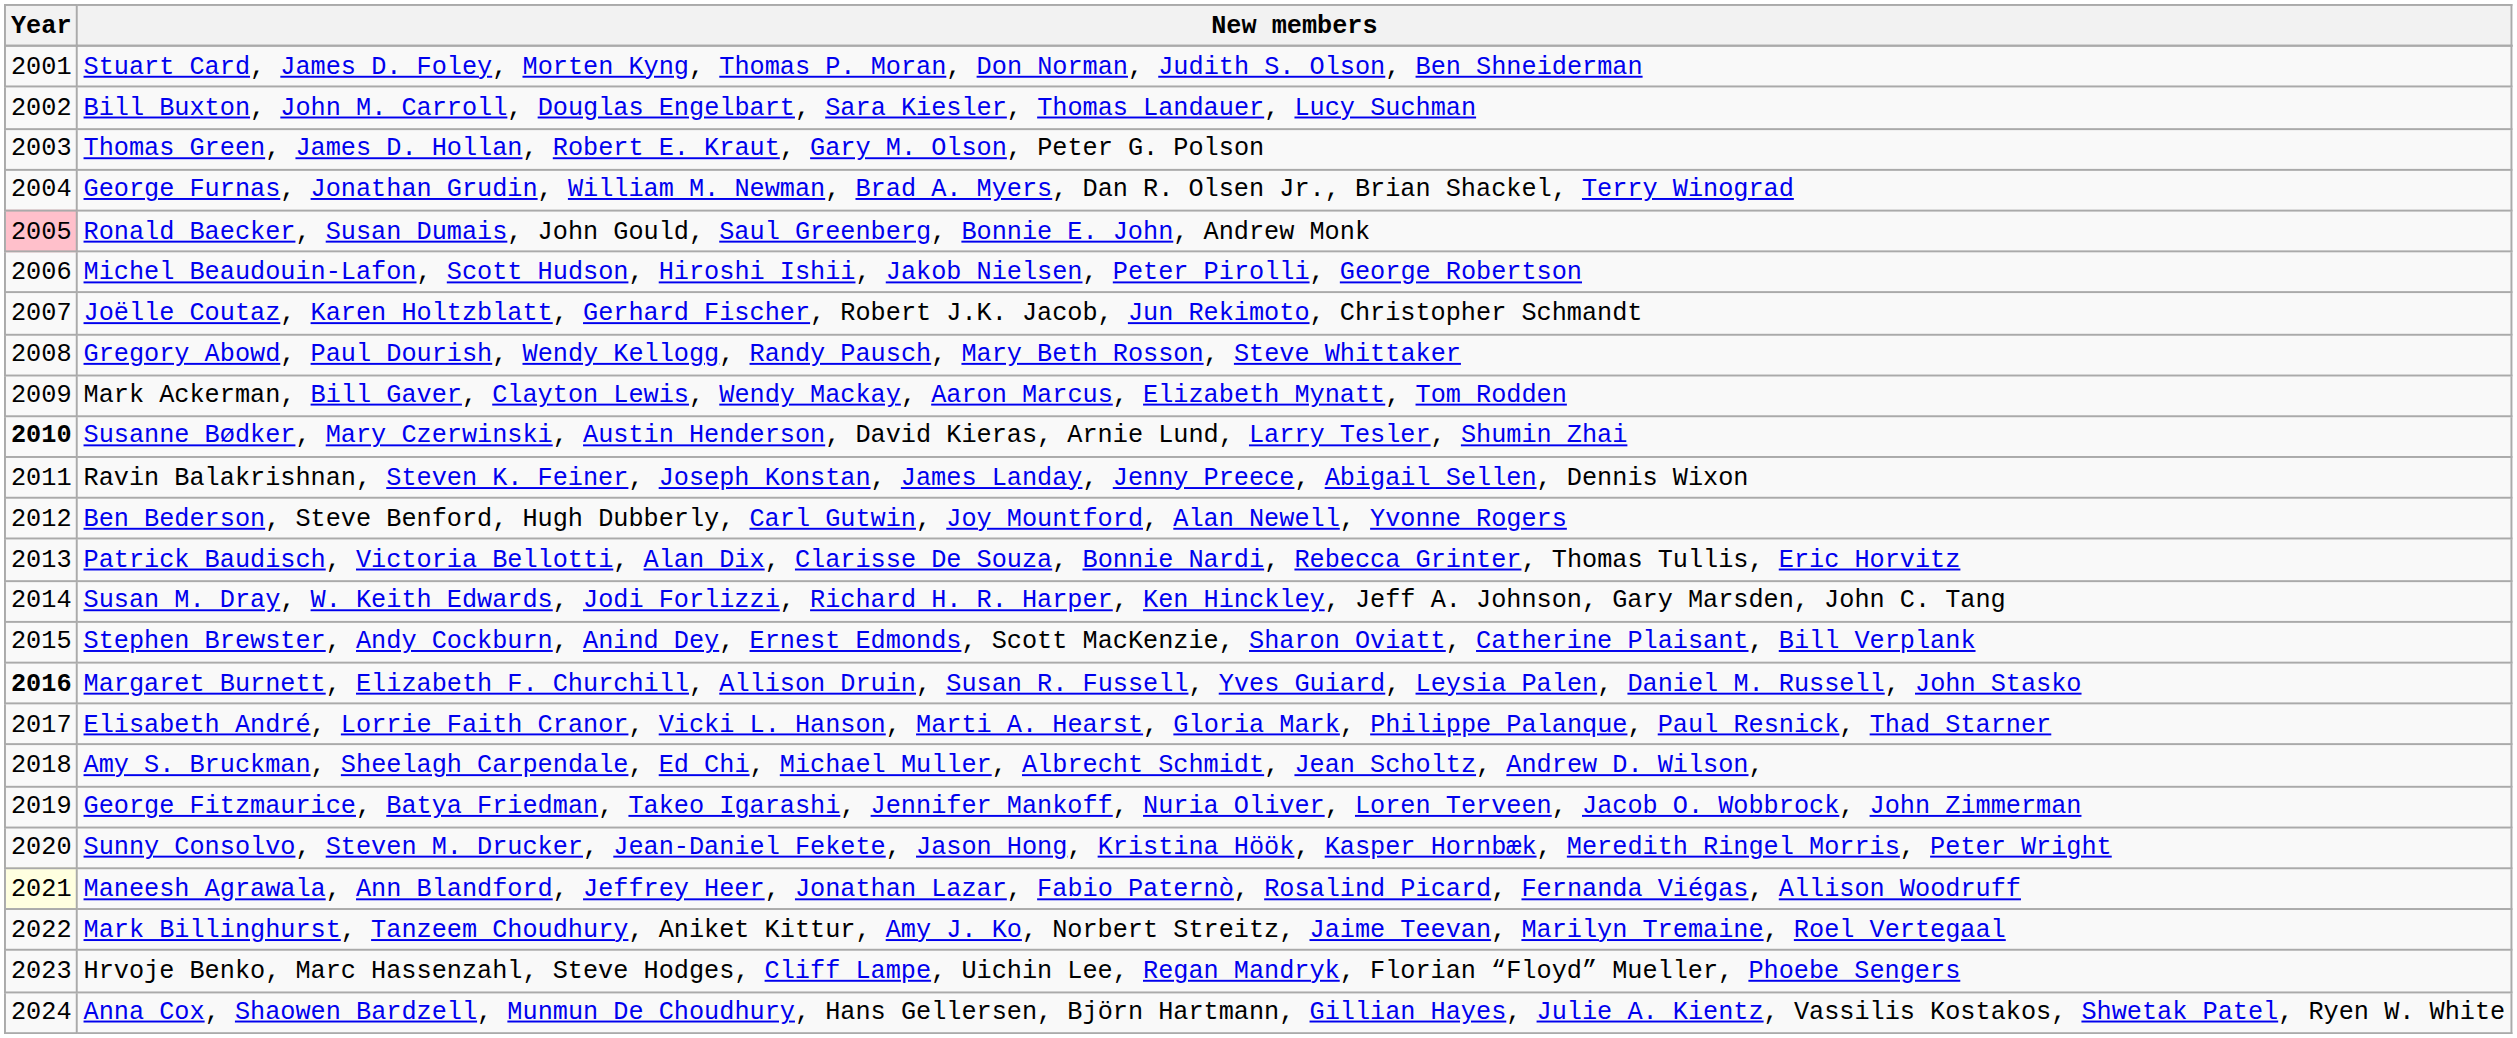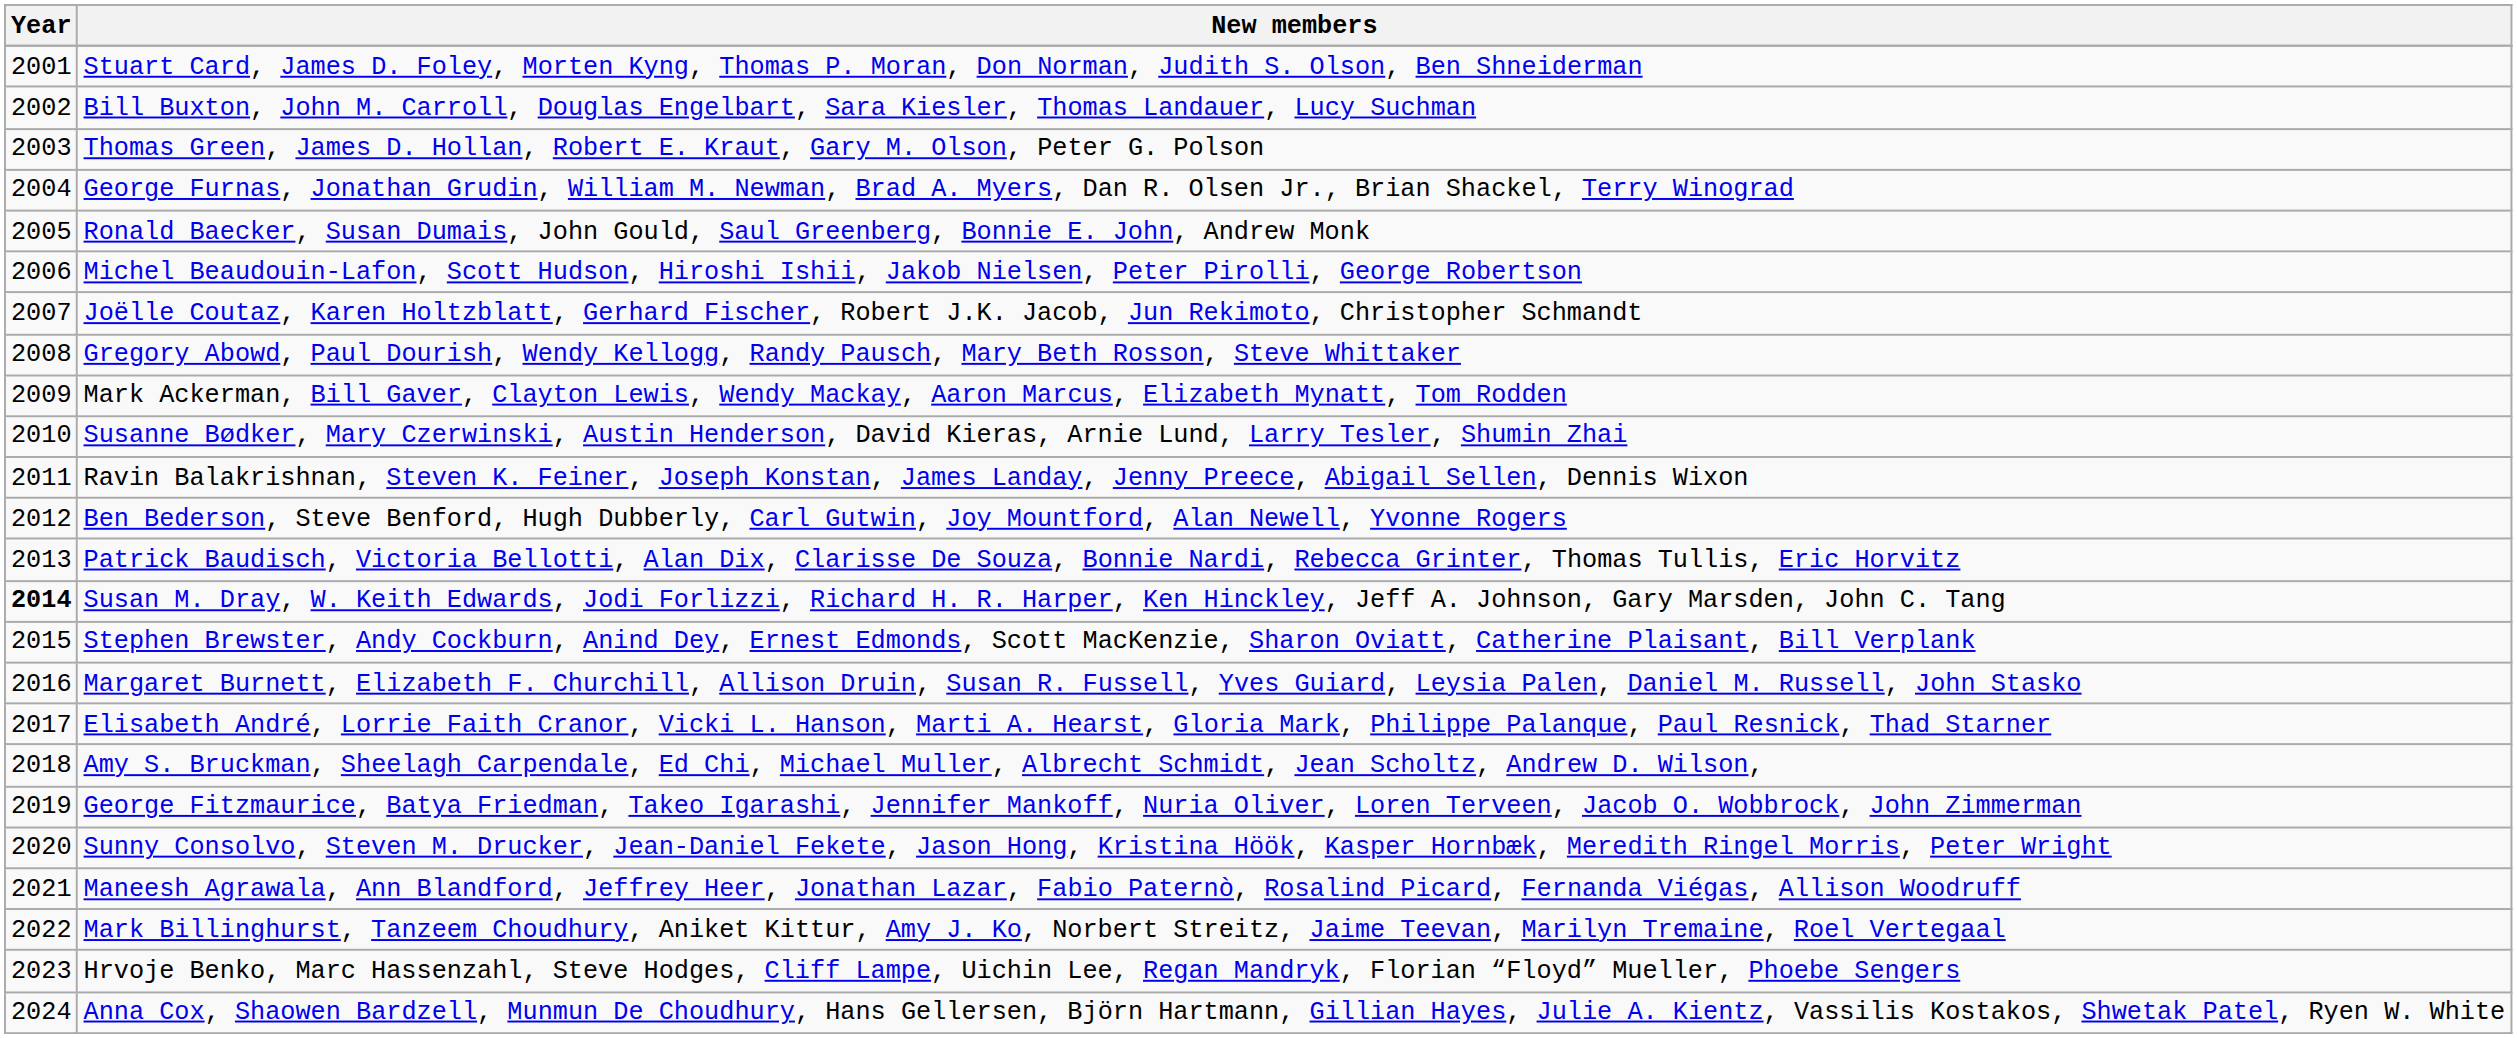(41, 231) pink background -> (41, 231) no background
(41, 437) bold -> (41, 437) normal
(41, 601) normal -> (41, 601) bold
(41, 683) bold -> (41, 683) normal
(41, 889) lightyellow background -> (41, 889) no background
